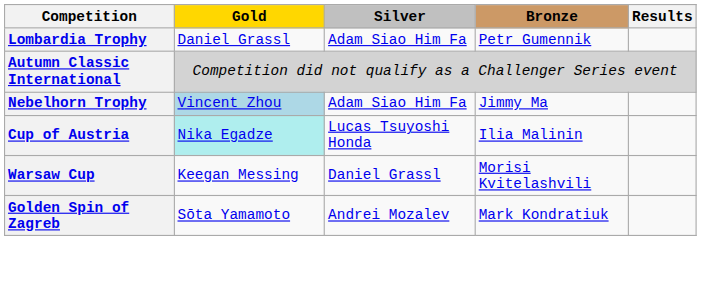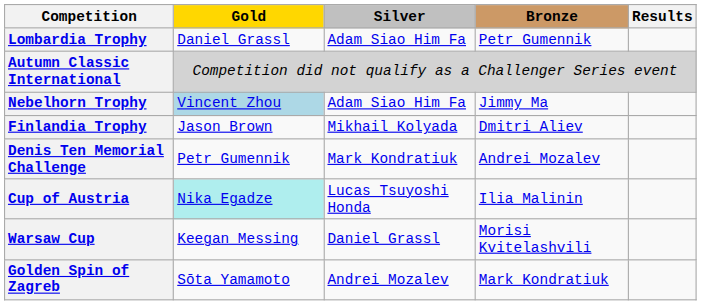+ row: (77, 127)
+ row: (86, 159)
